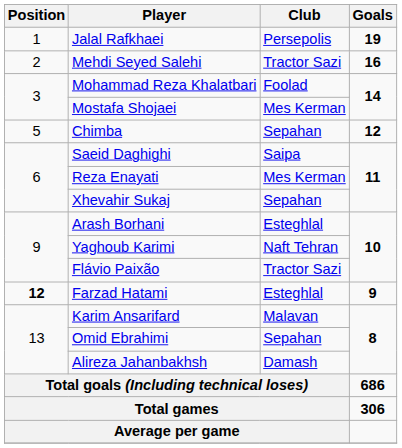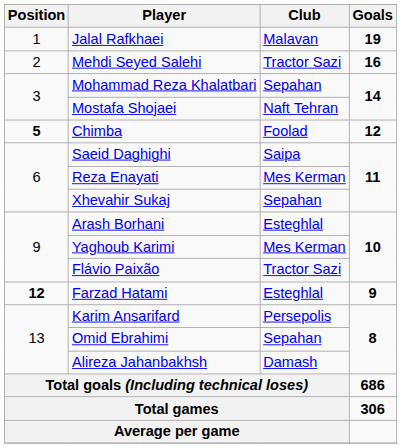(297, 39) Persepolis -> (291, 39) Malavan
(285, 85) Foolad -> (292, 85) Sepahan
(304, 108) Mes Kerman -> (301, 108) Naft Tehran
(37, 131) normal -> (37, 131) bold
(292, 131) Sepahan -> (285, 131) Foolad
(301, 246) Naft Tehran -> (304, 246) Mes Kerman
(291, 316) Malavan -> (297, 316) Persepolis
